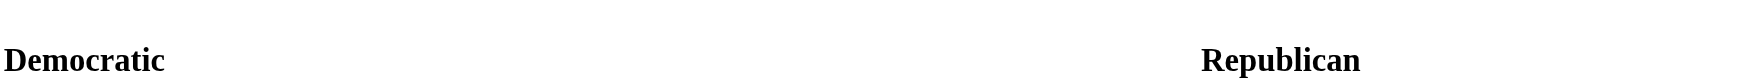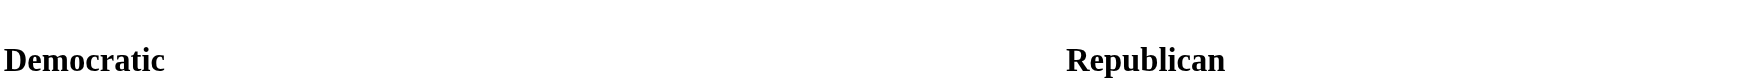columns swapped: (685, 14) <-> (1281, 14)
